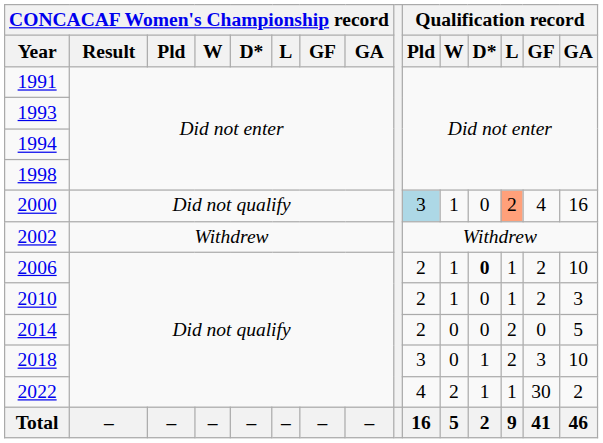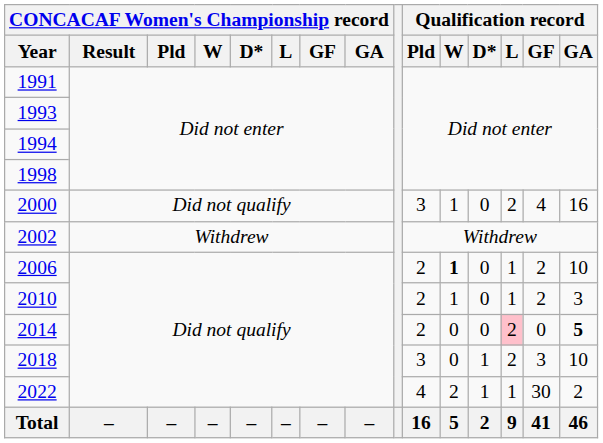(421, 205) lightblue background -> (421, 205) no background
(512, 205) lightsalmon background -> (512, 205) no background
(454, 267) normal -> (454, 267) bold
(485, 267) bold -> (485, 267) normal
(512, 329) no background -> (512, 329) pink background
(578, 329) normal -> (578, 329) bold
